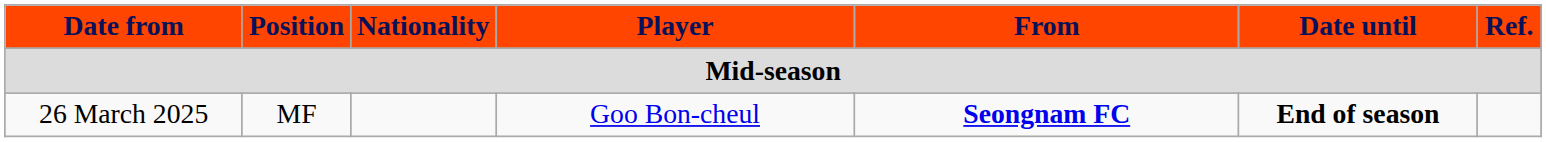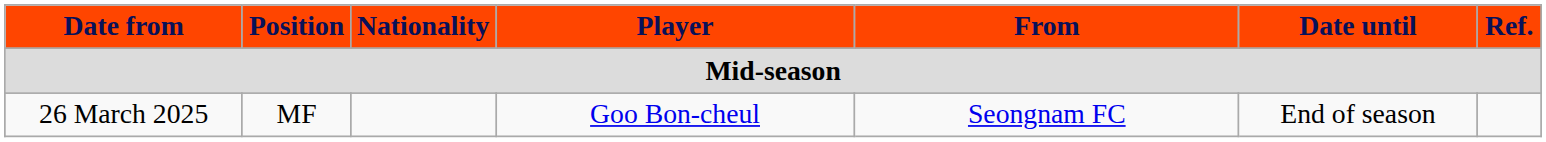(1047, 114) bold -> (1047, 114) normal
(1358, 114) bold -> (1358, 114) normal
